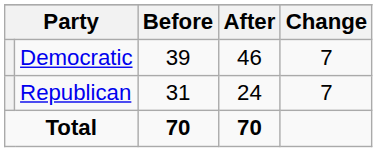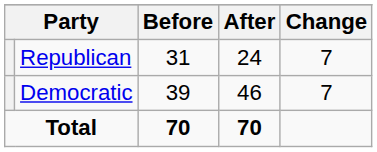rows swapped: (76, 57) <-> (76, 92)
